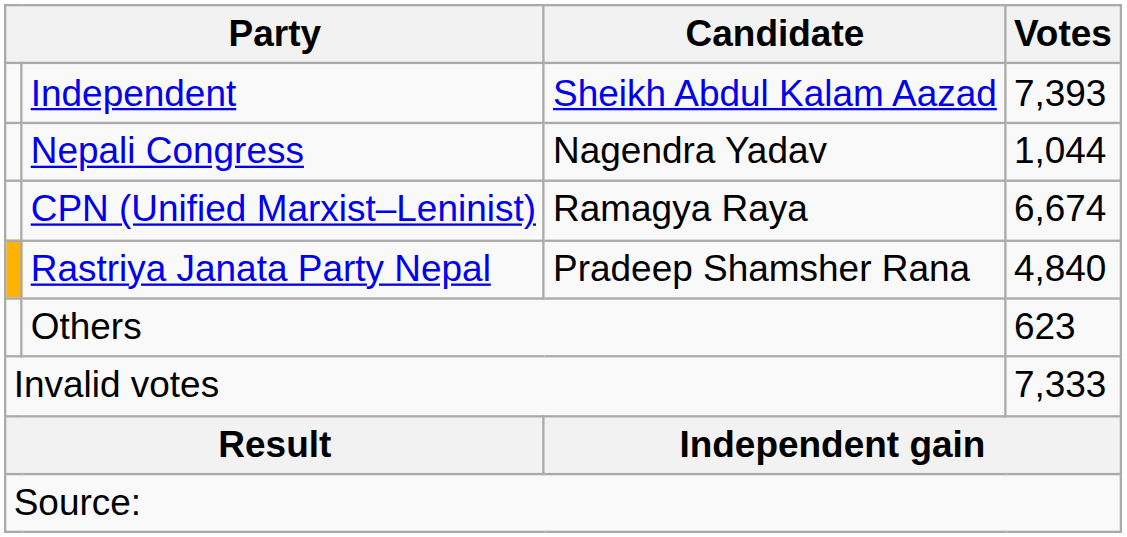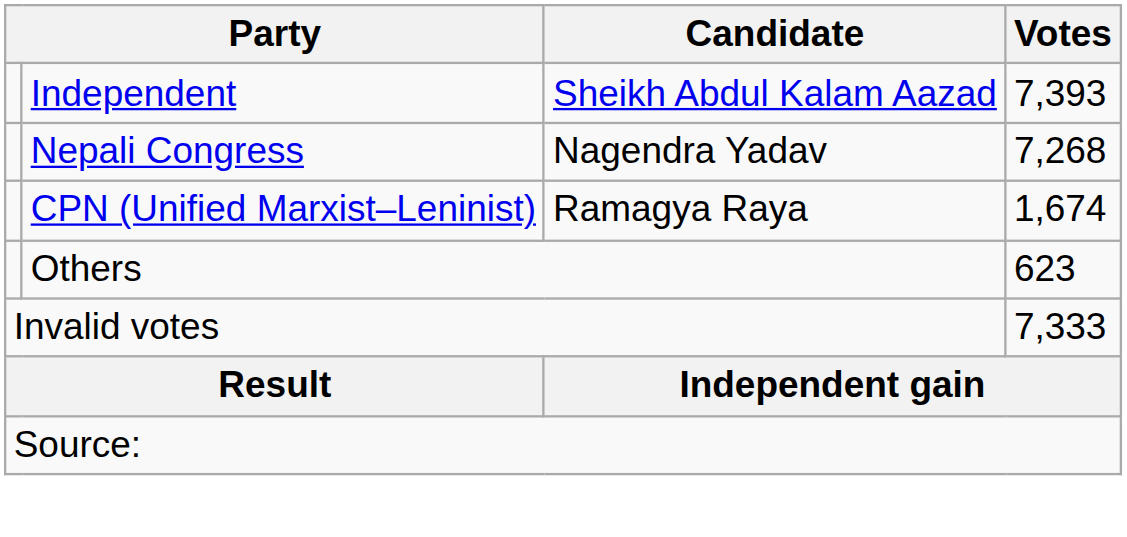(1060, 151) 1,044 -> (1060, 151) 7,268
(1060, 209) 6,674 -> (1060, 209) 1,674
- row: (261, 268)
